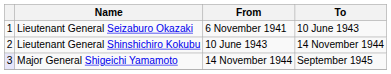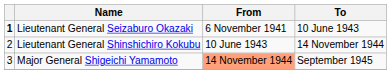(10, 28) normal -> (10, 28) bold
(10, 61) lavender background -> (10, 61) no background
(249, 61) no background -> (249, 61) lightsalmon background
